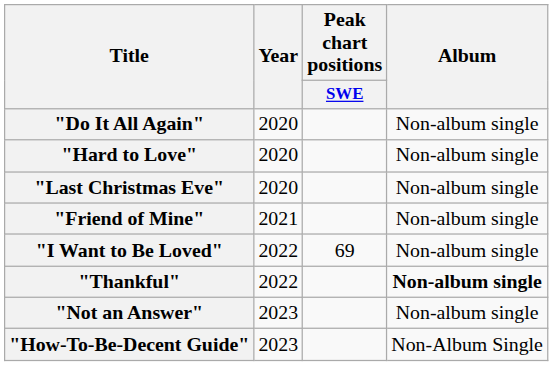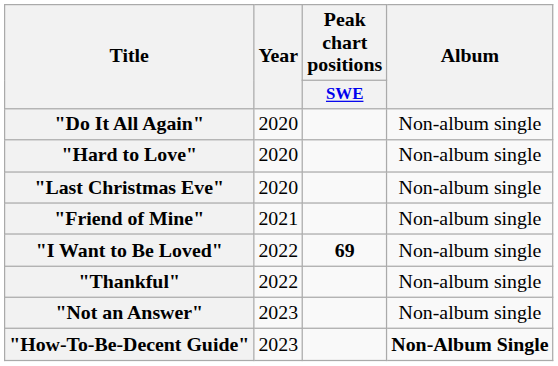(345, 250) normal -> (345, 250) bold
(467, 281) bold -> (470, 281) normal
(467, 344) normal -> (470, 344) bold
